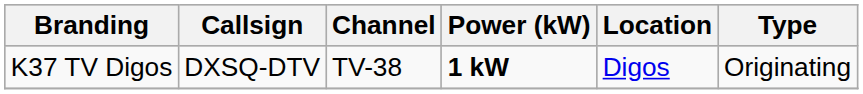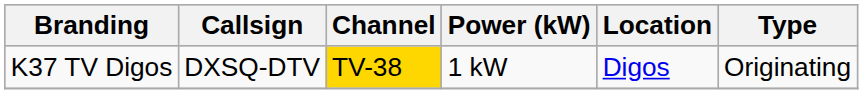(367, 66) no background -> (367, 66) gold background
(478, 66) bold -> (478, 66) normal
